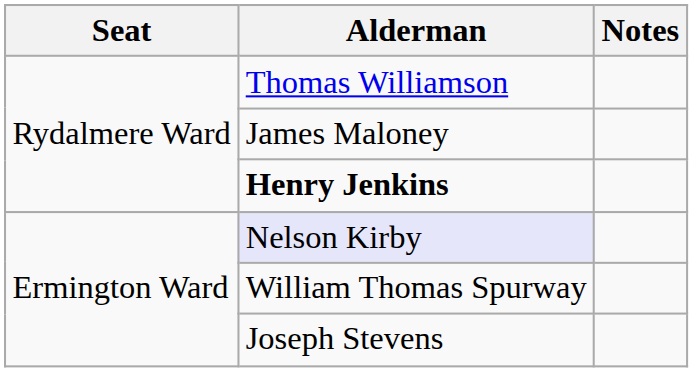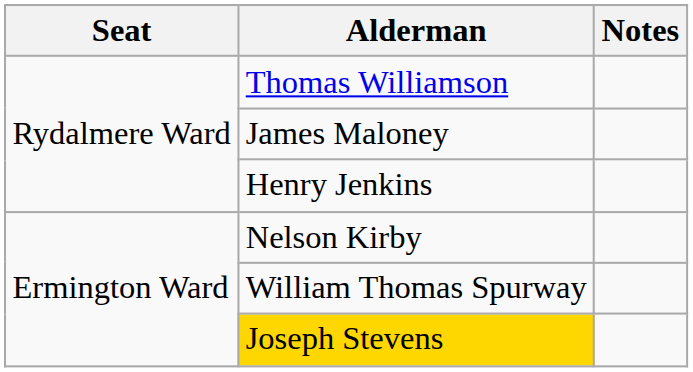(347, 184) bold -> (339, 184) normal
(334, 236) lavender background -> (334, 236) no background
(345, 339) no background -> (345, 339) gold background
